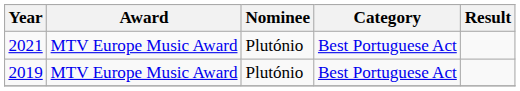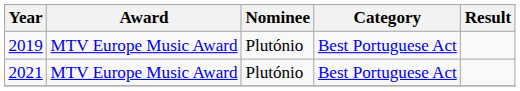rows swapped: (26, 72) <-> (26, 45)
